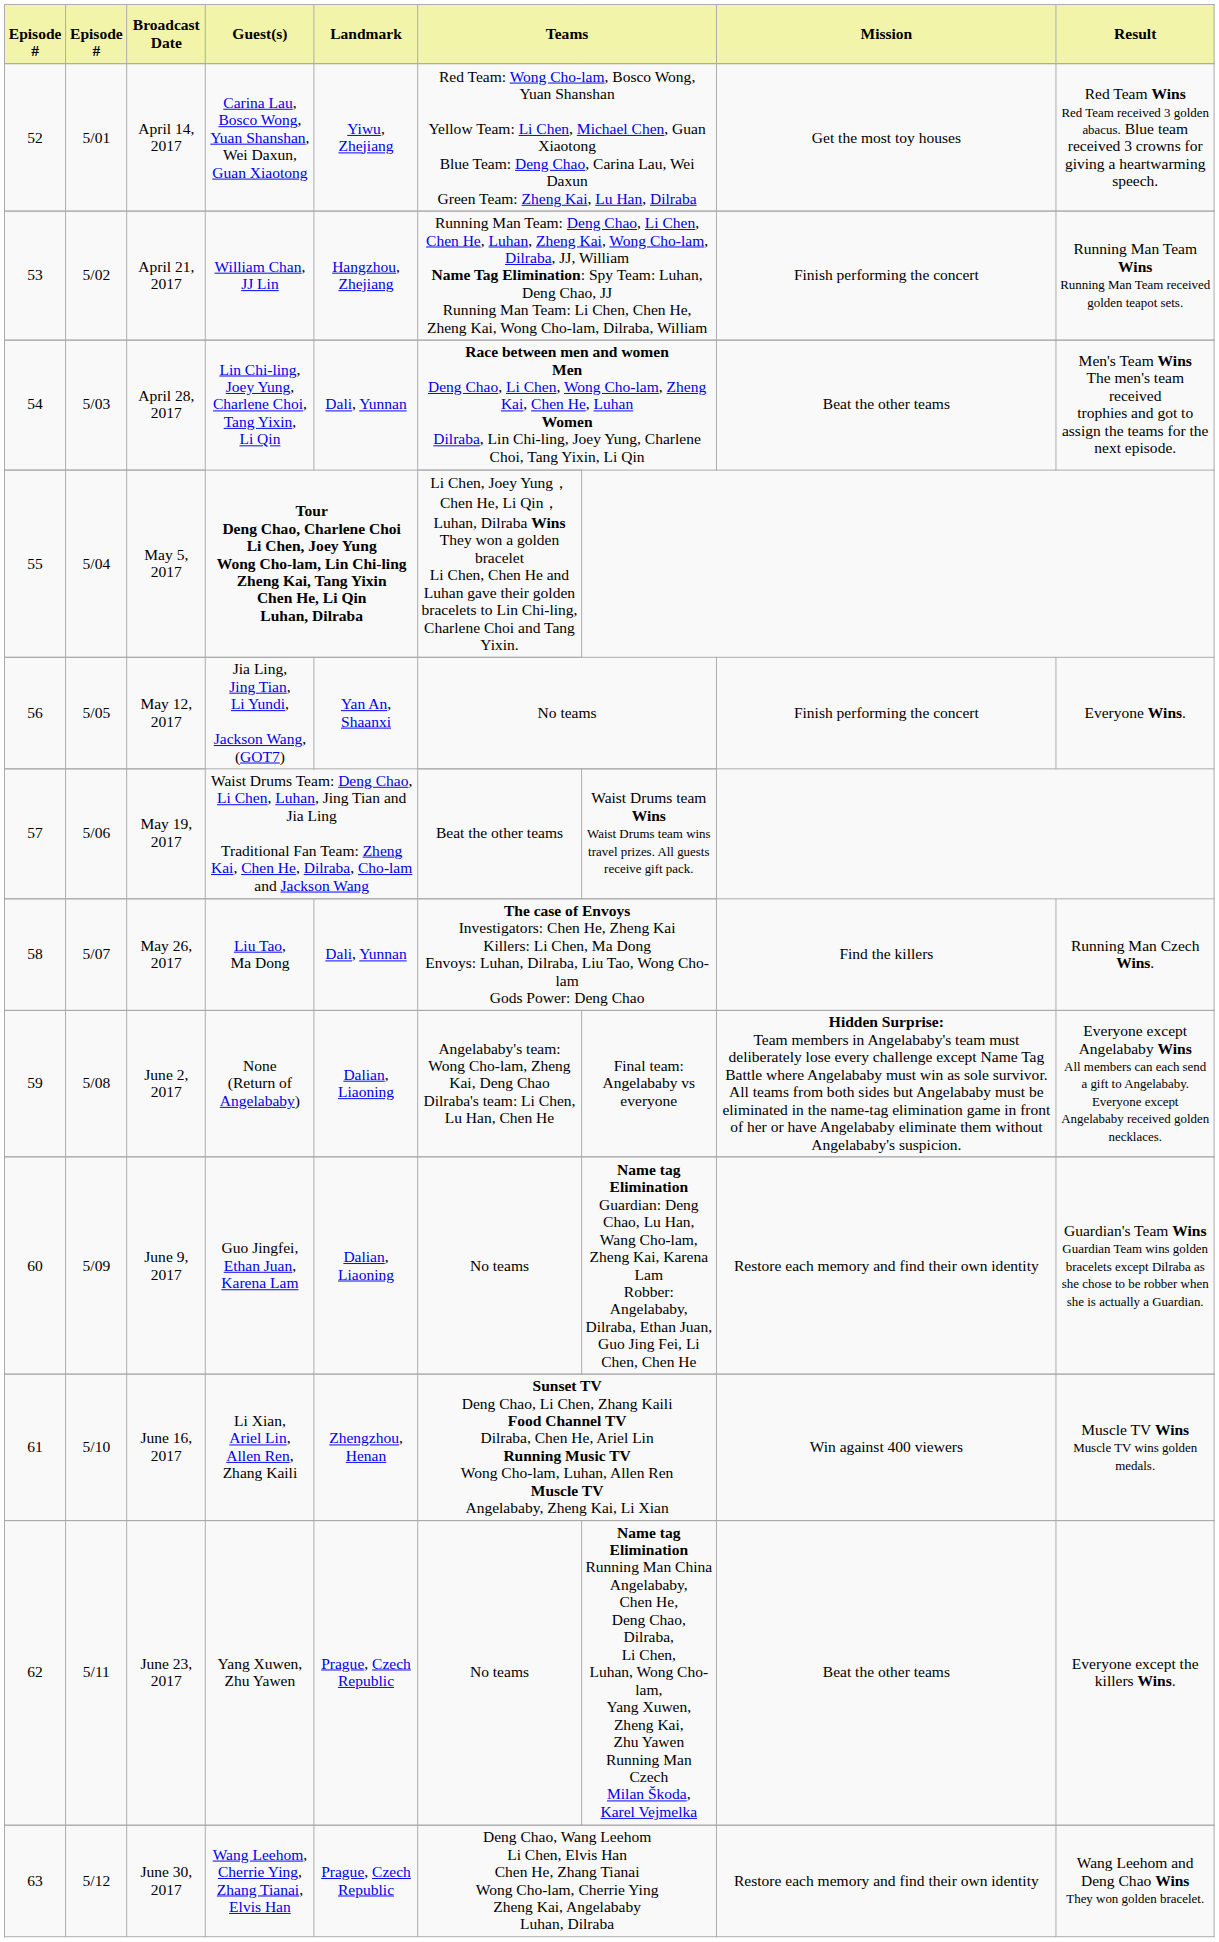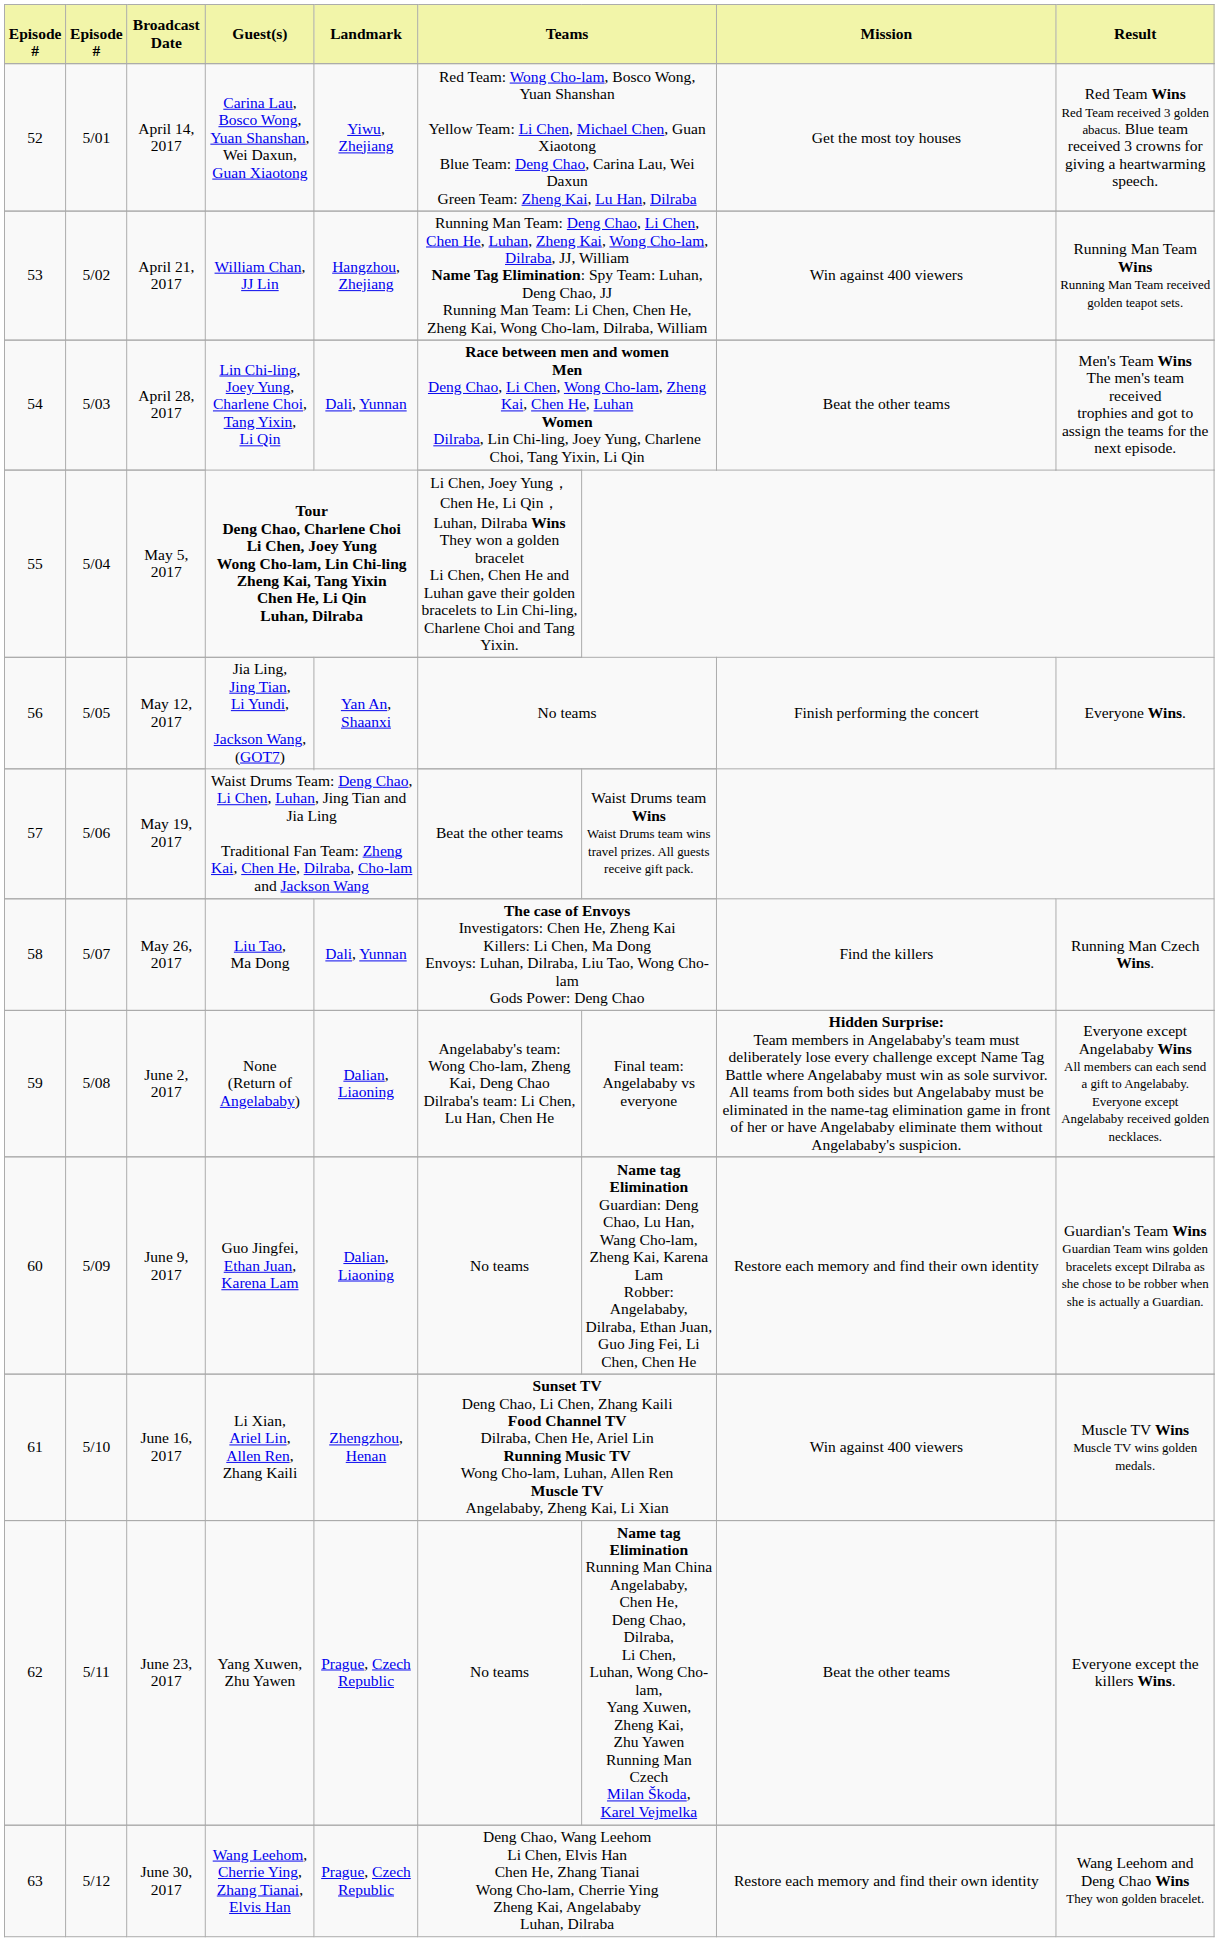(886, 275) Finish performing the concert -> (886, 275) Win against 400 viewers
